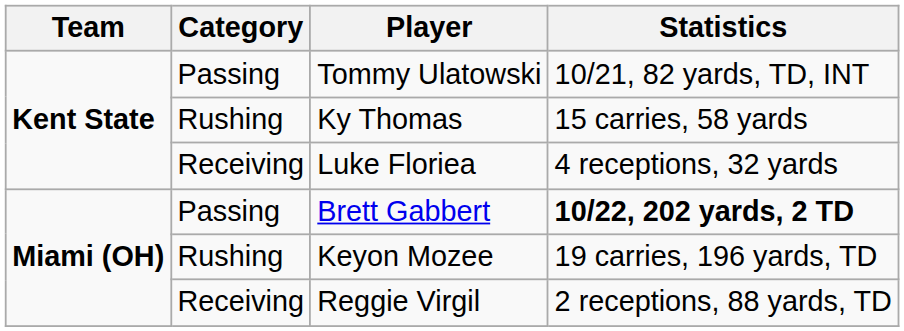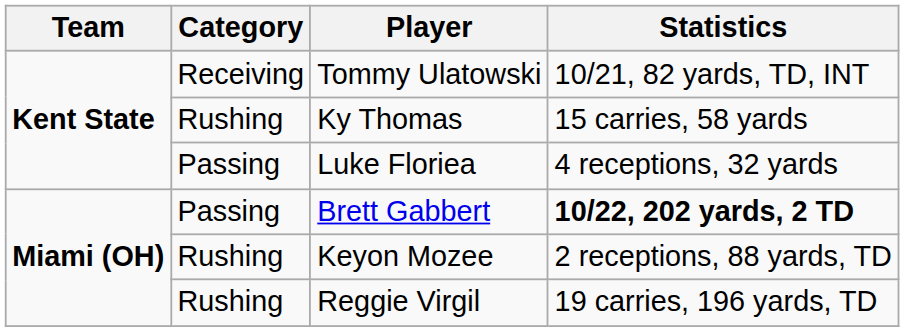(229, 73) Passing -> (241, 73) Receiving
(241, 165) Receiving -> (229, 165) Passing
(716, 256) 19 carries, 196 yards, TD -> (723, 256) 2 receptions, 88 yards, TD
(241, 302) Receiving -> (230, 302) Rushing
(723, 302) 2 receptions, 88 yards, TD -> (716, 302) 19 carries, 196 yards, TD
